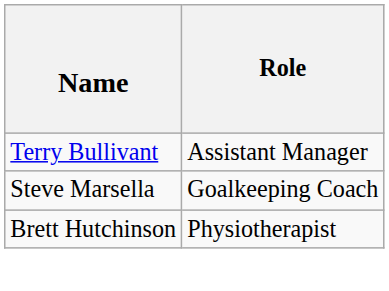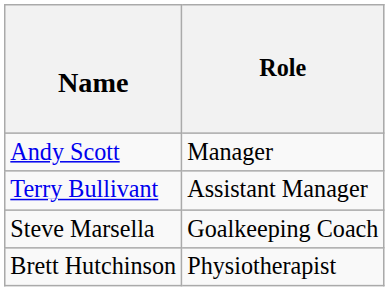+ row: (65, 151)
